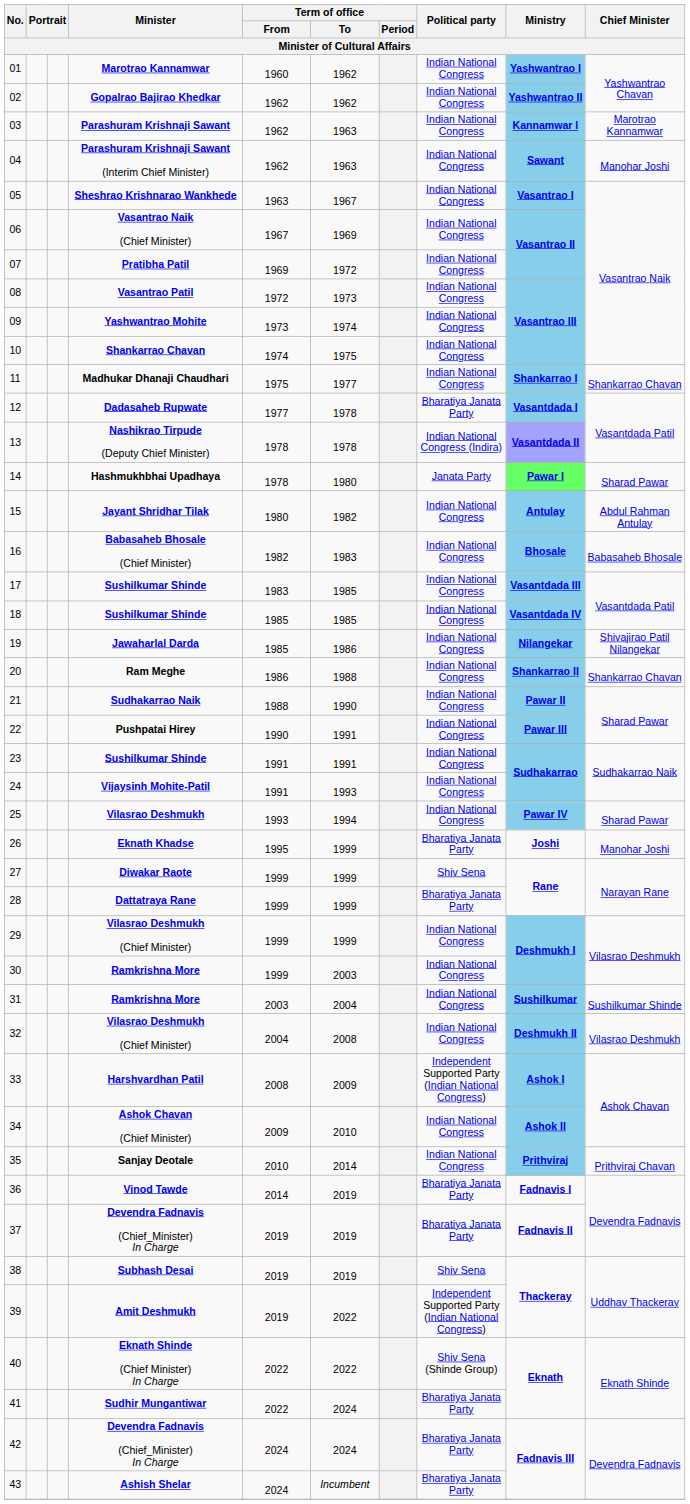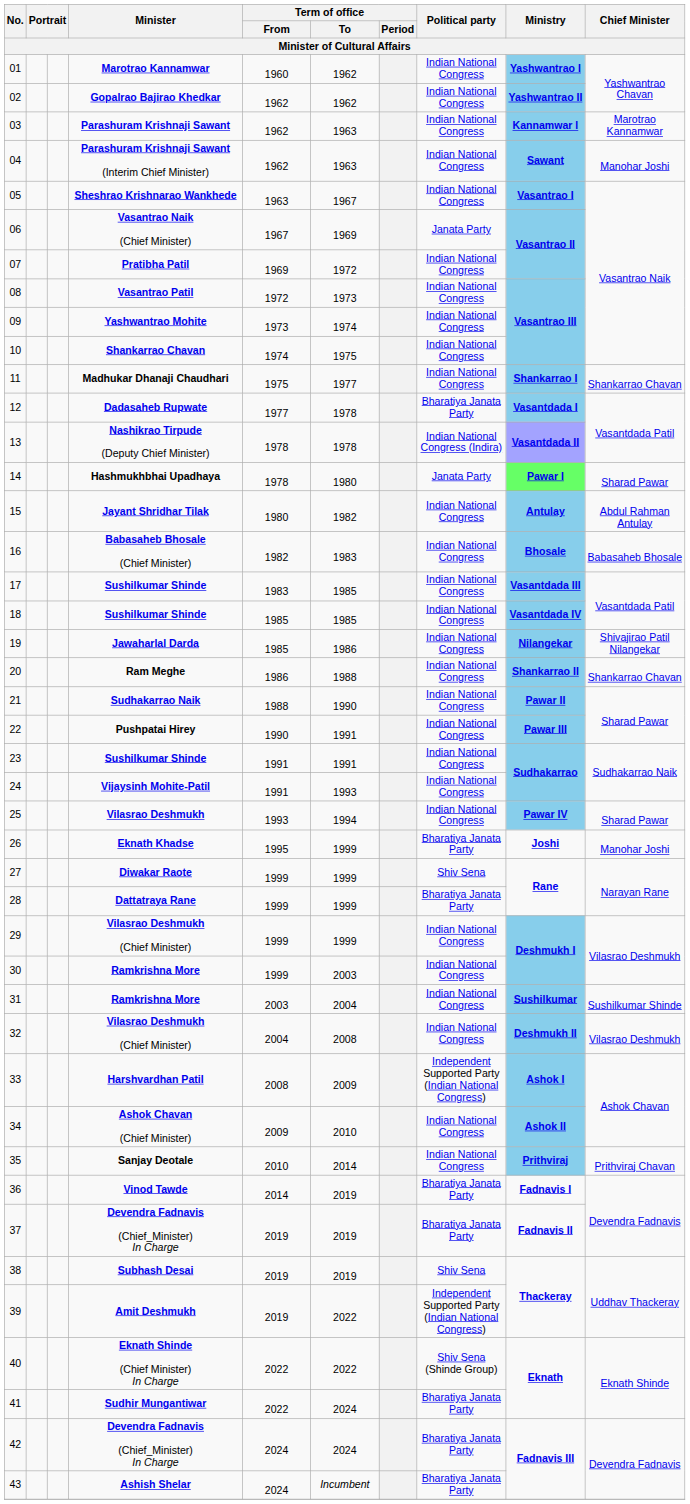(461, 230) Indian National Congress -> (461, 230) Janata Party
